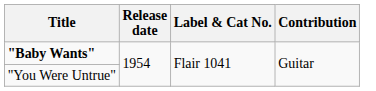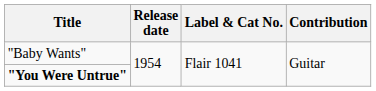(51, 53) bold -> (47, 53) normal
(62, 75) normal -> (67, 75) bold
